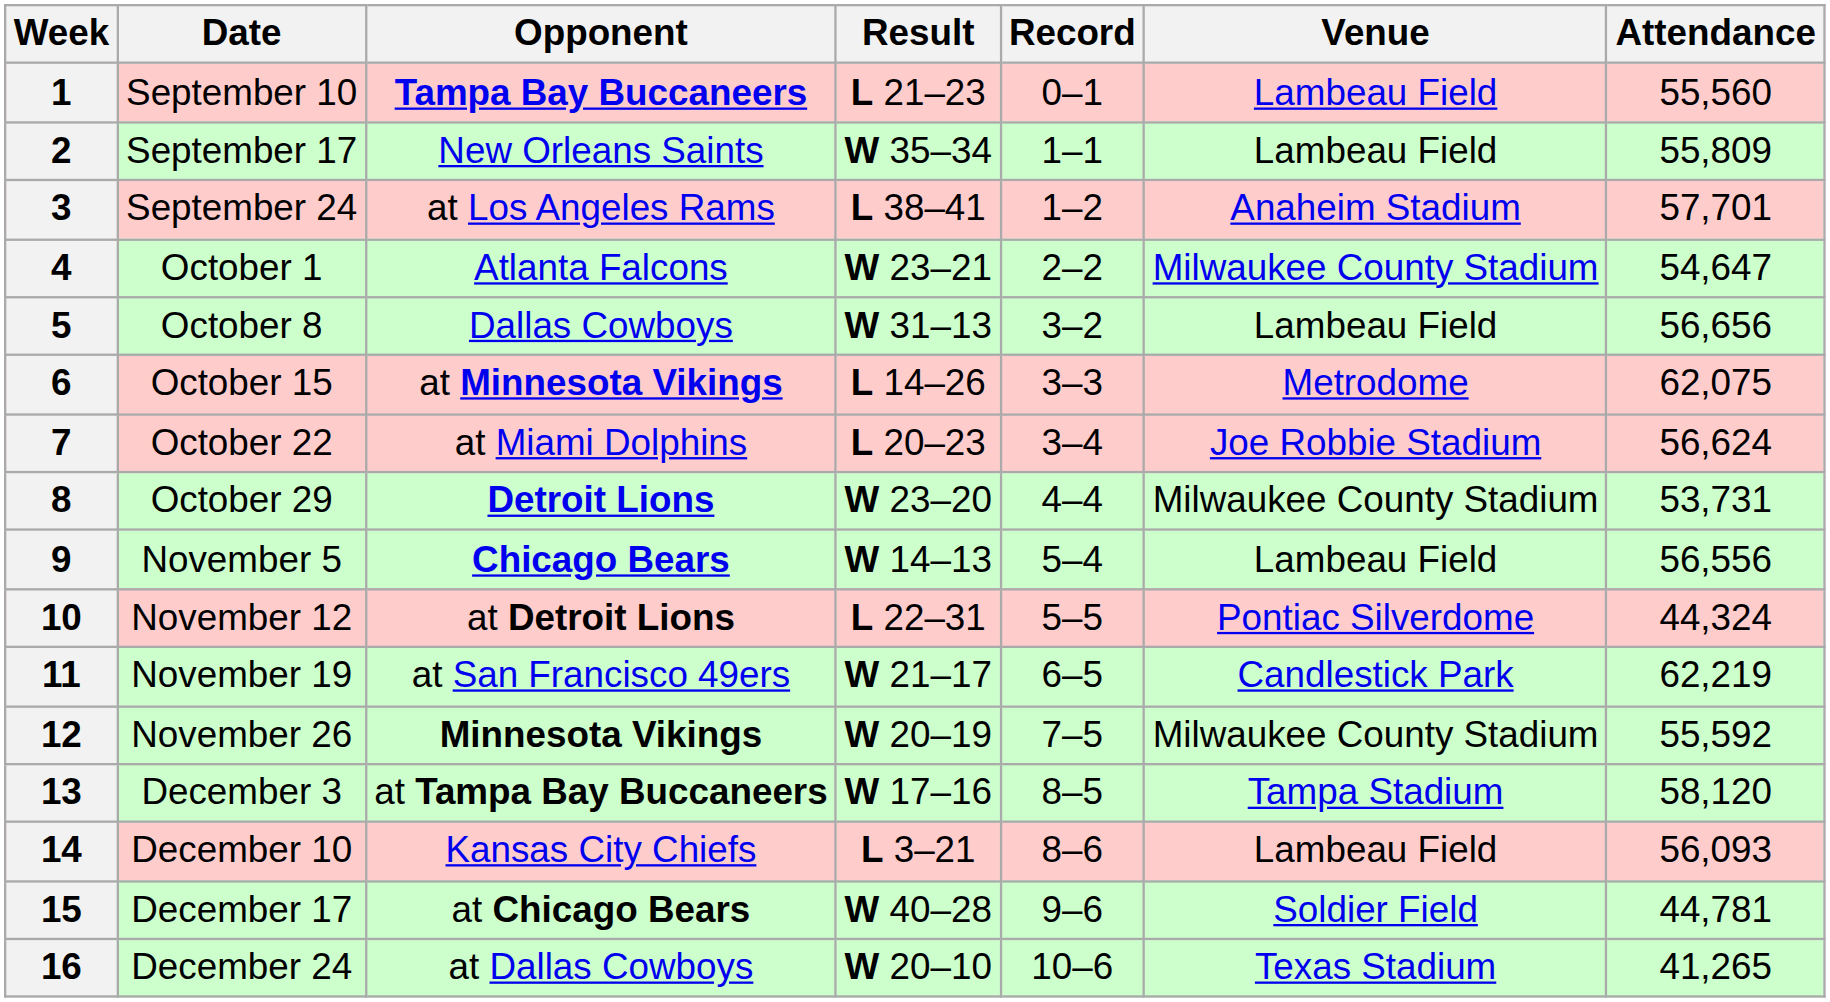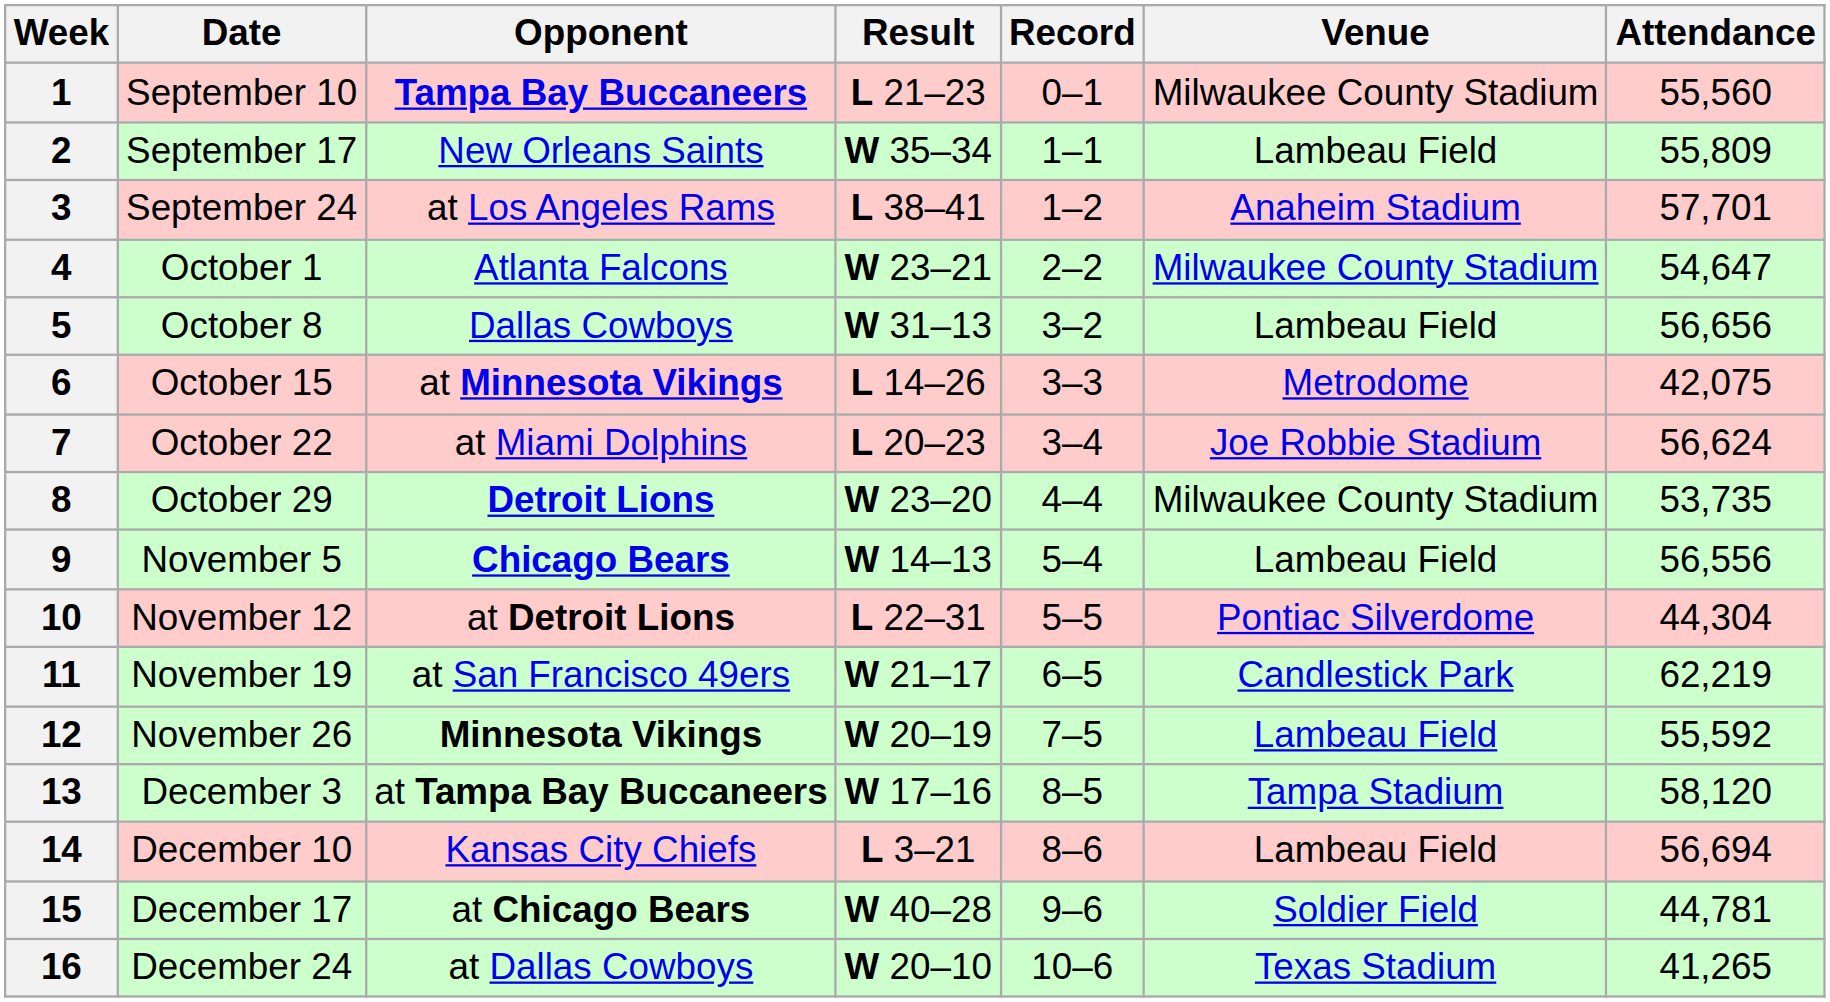(1376, 92) Lambeau Field -> (1376, 92) Milwaukee County Stadium
(1716, 383) 62,075 -> (1716, 383) 42,075
(1716, 500) 53,731 -> (1716, 500) 53,735
(1716, 617) 44,324 -> (1716, 617) 44,304
(1376, 734) Milwaukee County Stadium -> (1376, 734) Lambeau Field
(1716, 850) 56,093 -> (1716, 850) 56,694
